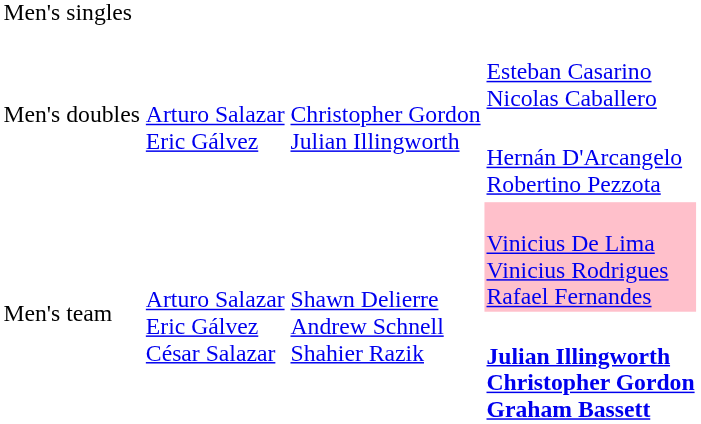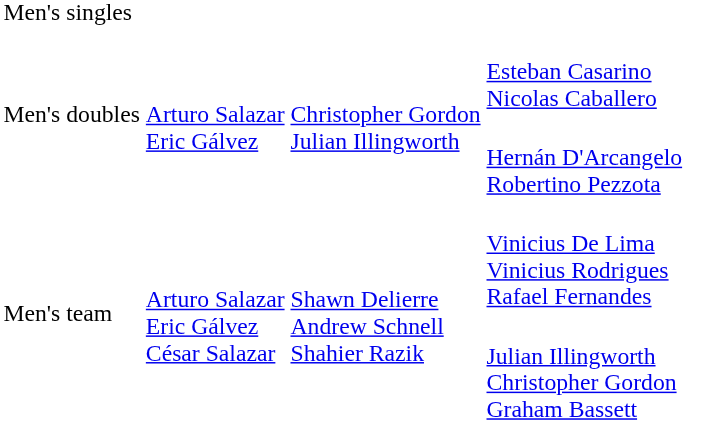(578, 270) pink background -> (578, 270) no background
(591, 382) bold -> (582, 382) normal
